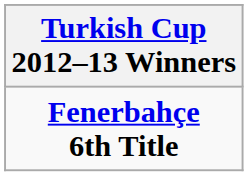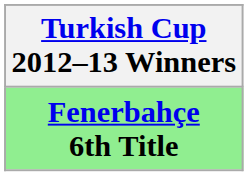(124, 128) no background -> (124, 128) lightgreen background
